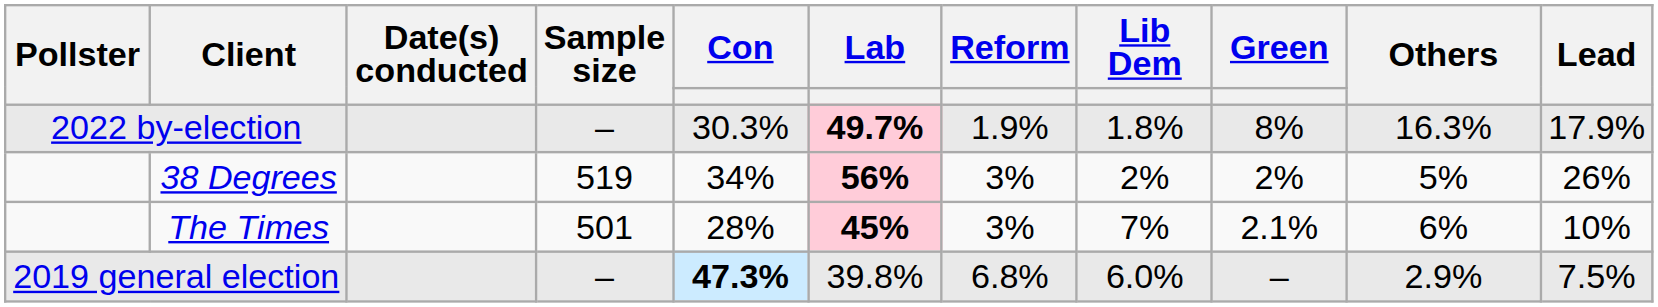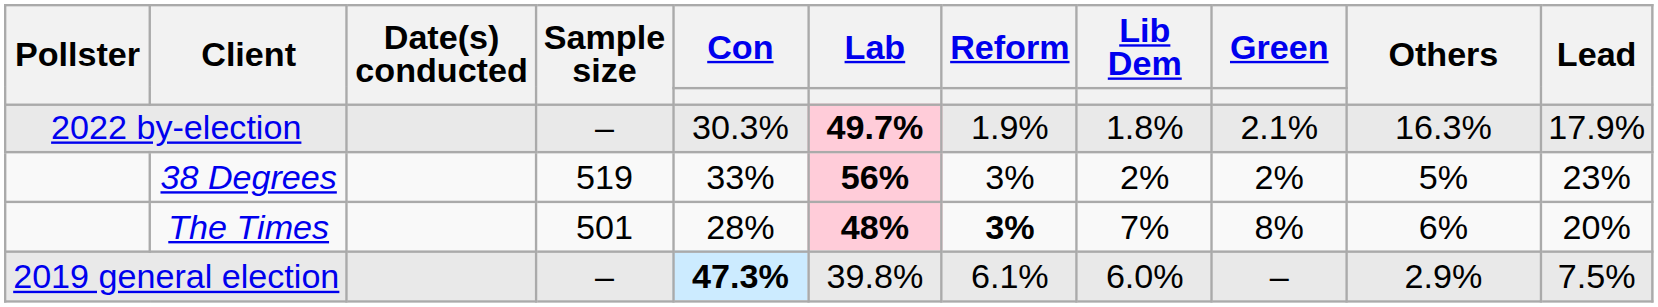(1279, 129) 8% -> (1279, 129) 2.1%
(740, 178) 34% -> (740, 178) 33%
(1597, 178) 26% -> (1597, 178) 23%
(875, 227) 45% -> (875, 227) 48%
(1010, 227) normal -> (1010, 227) bold
(1279, 227) 2.1% -> (1279, 227) 8%
(1597, 227) 10% -> (1597, 227) 20%
(1010, 276) 6.8% -> (1010, 276) 6.1%
